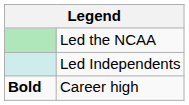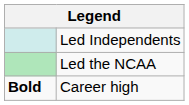rows swapped: (120, 64) <-> (108, 40)
